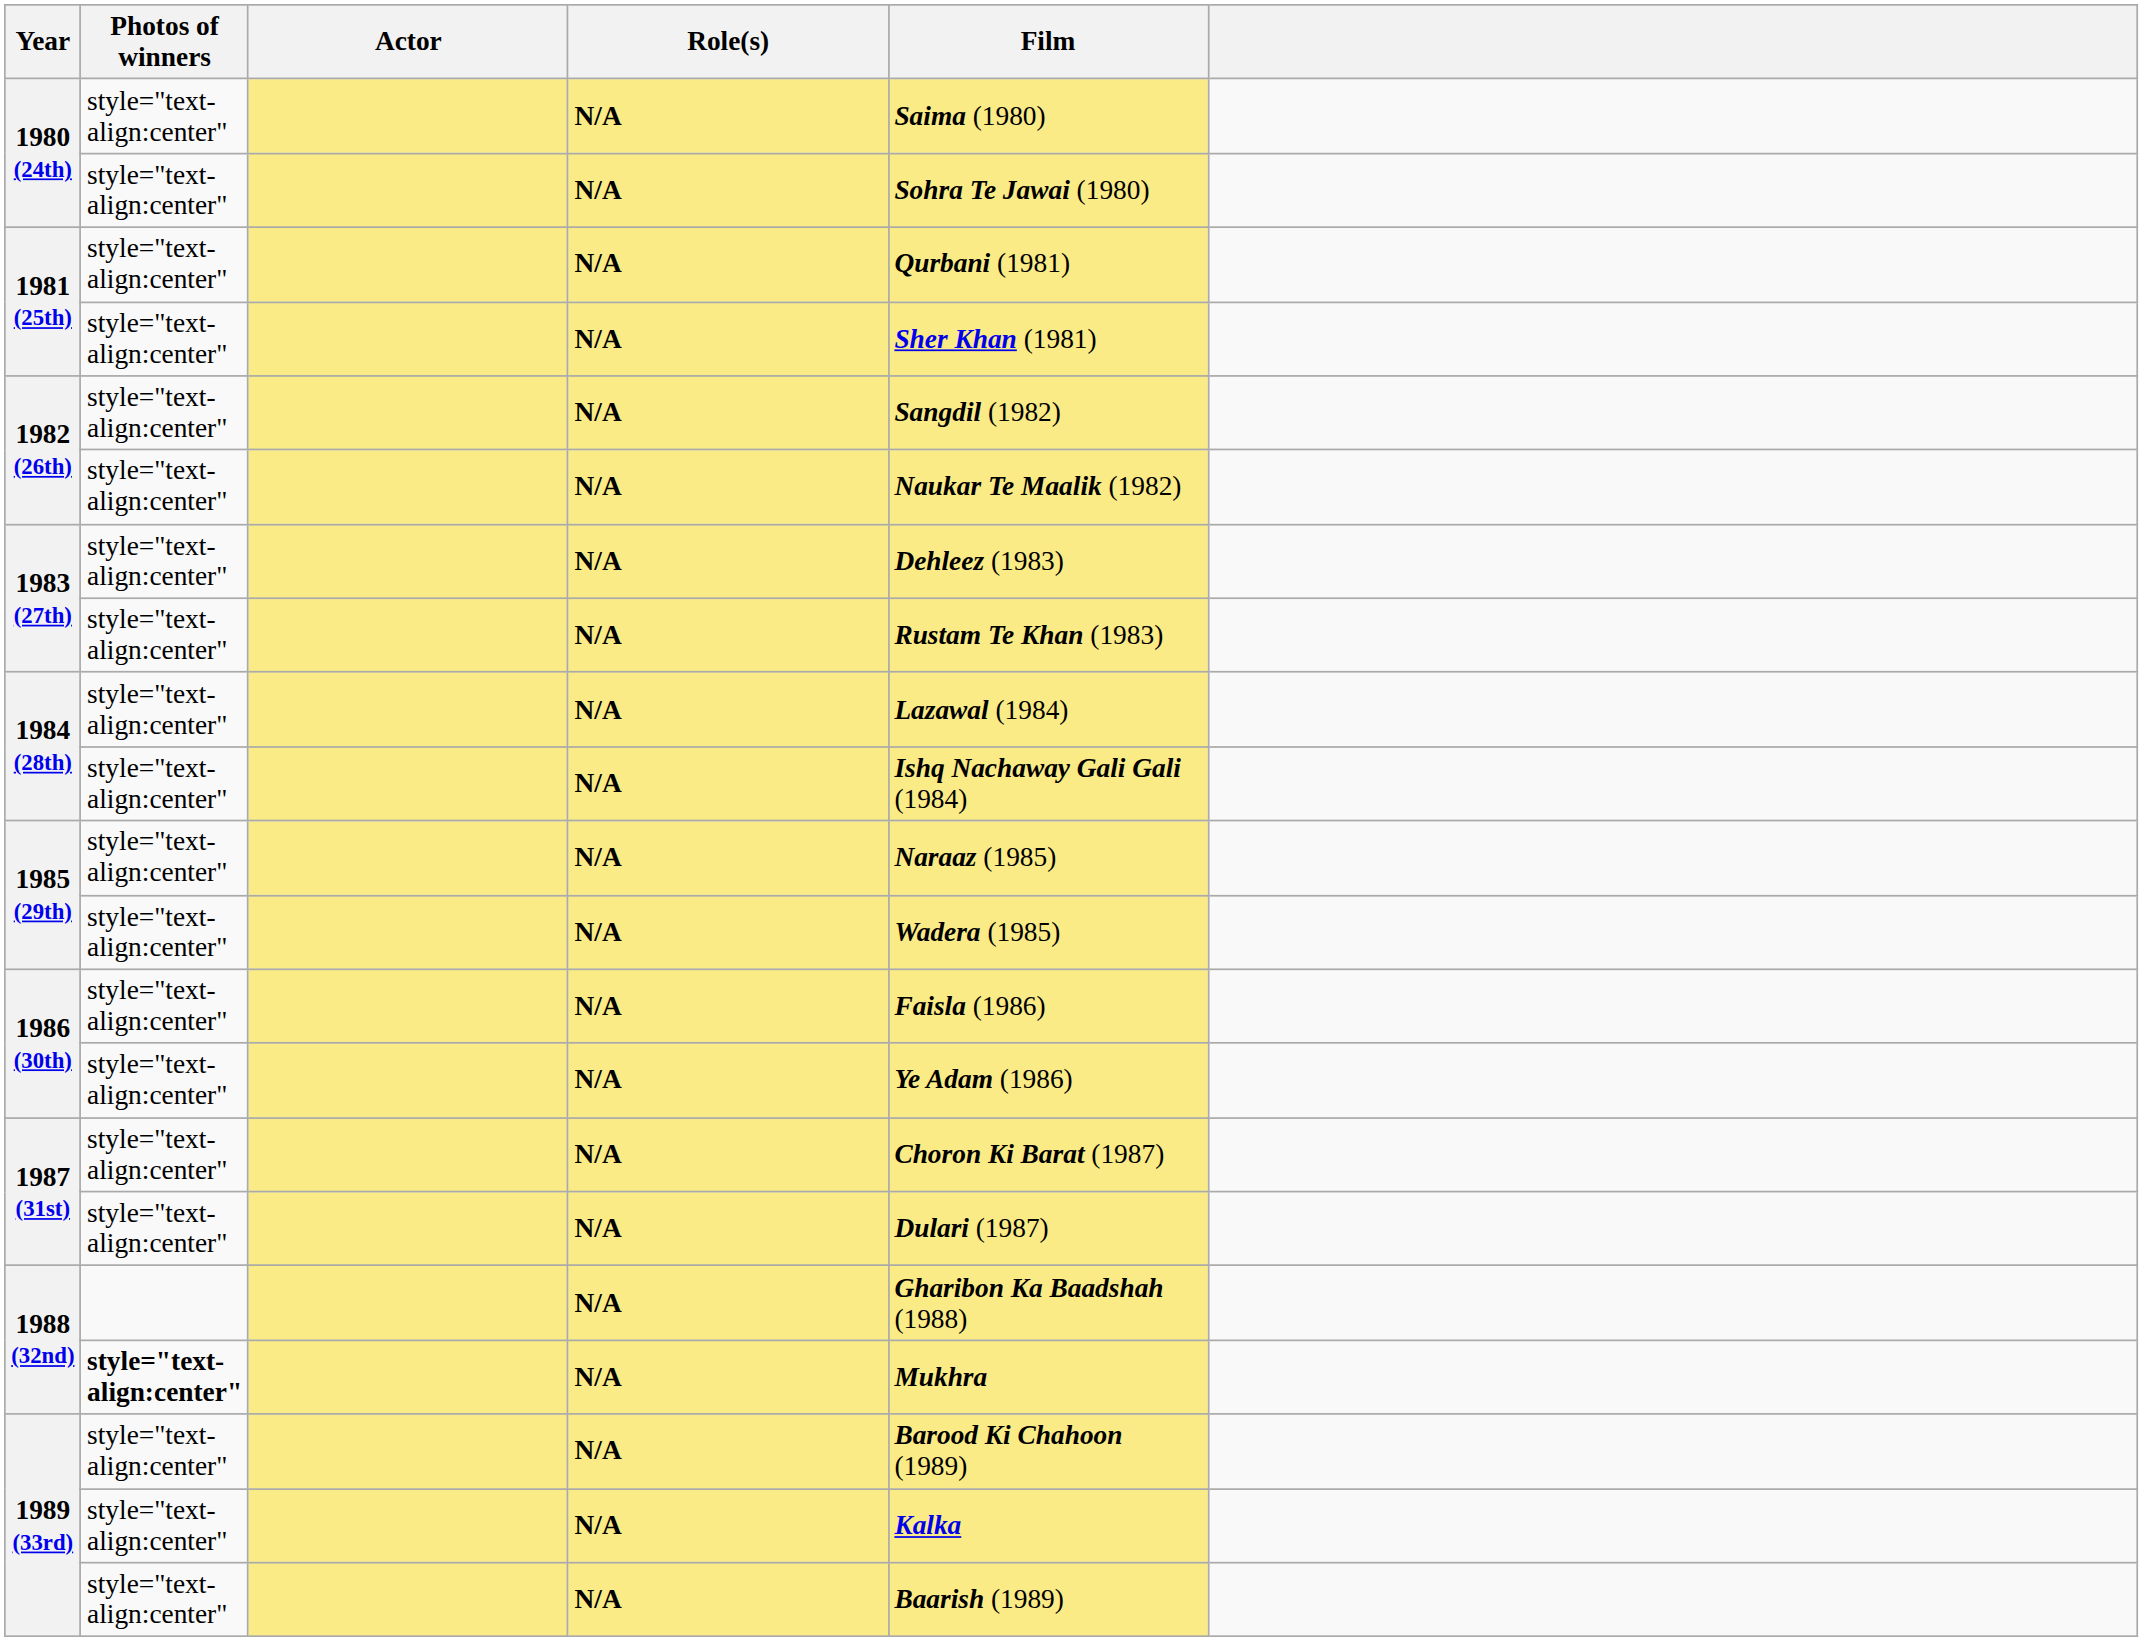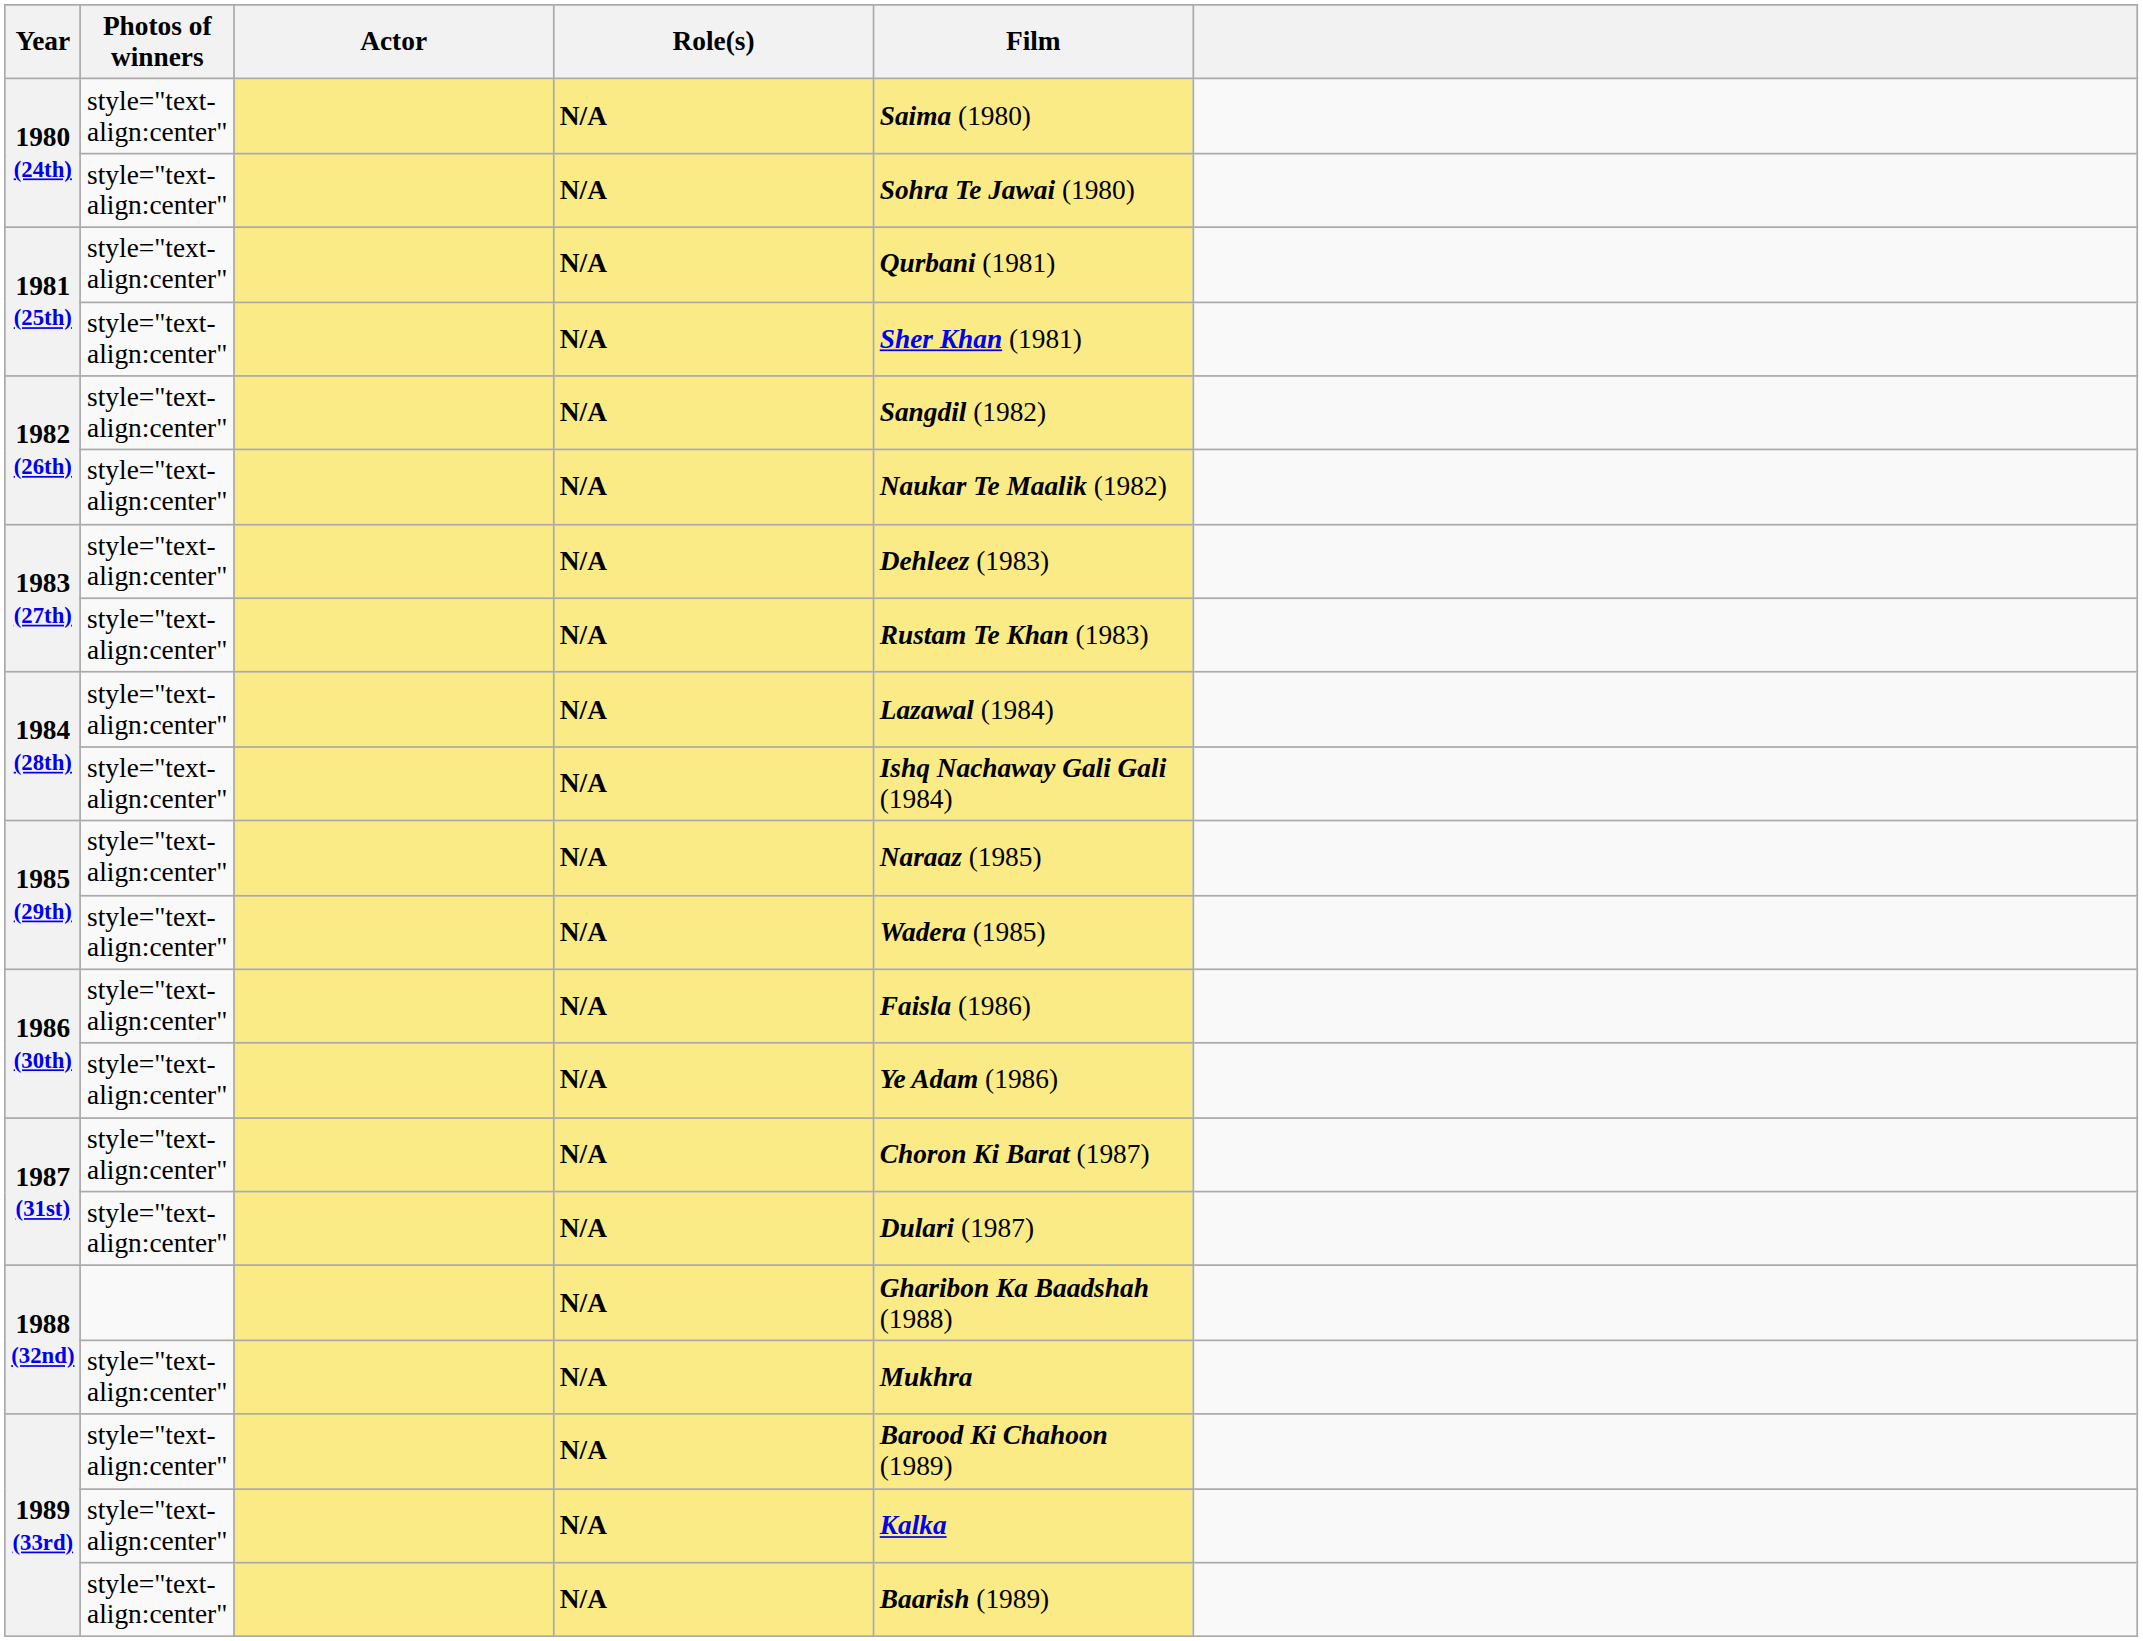(165, 1376) bold -> (157, 1376) normal
